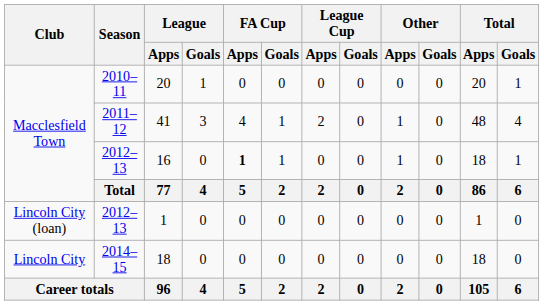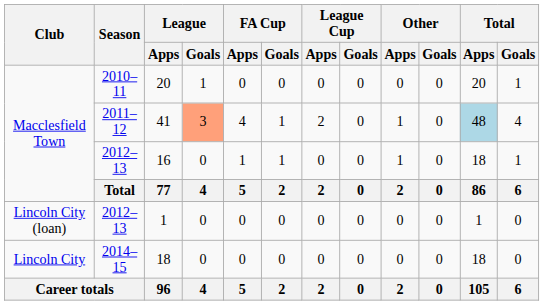(203, 122) no background -> (203, 122) lightsalmon background
(479, 122) no background -> (479, 122) lightblue background
(242, 160) bold -> (242, 160) normal
